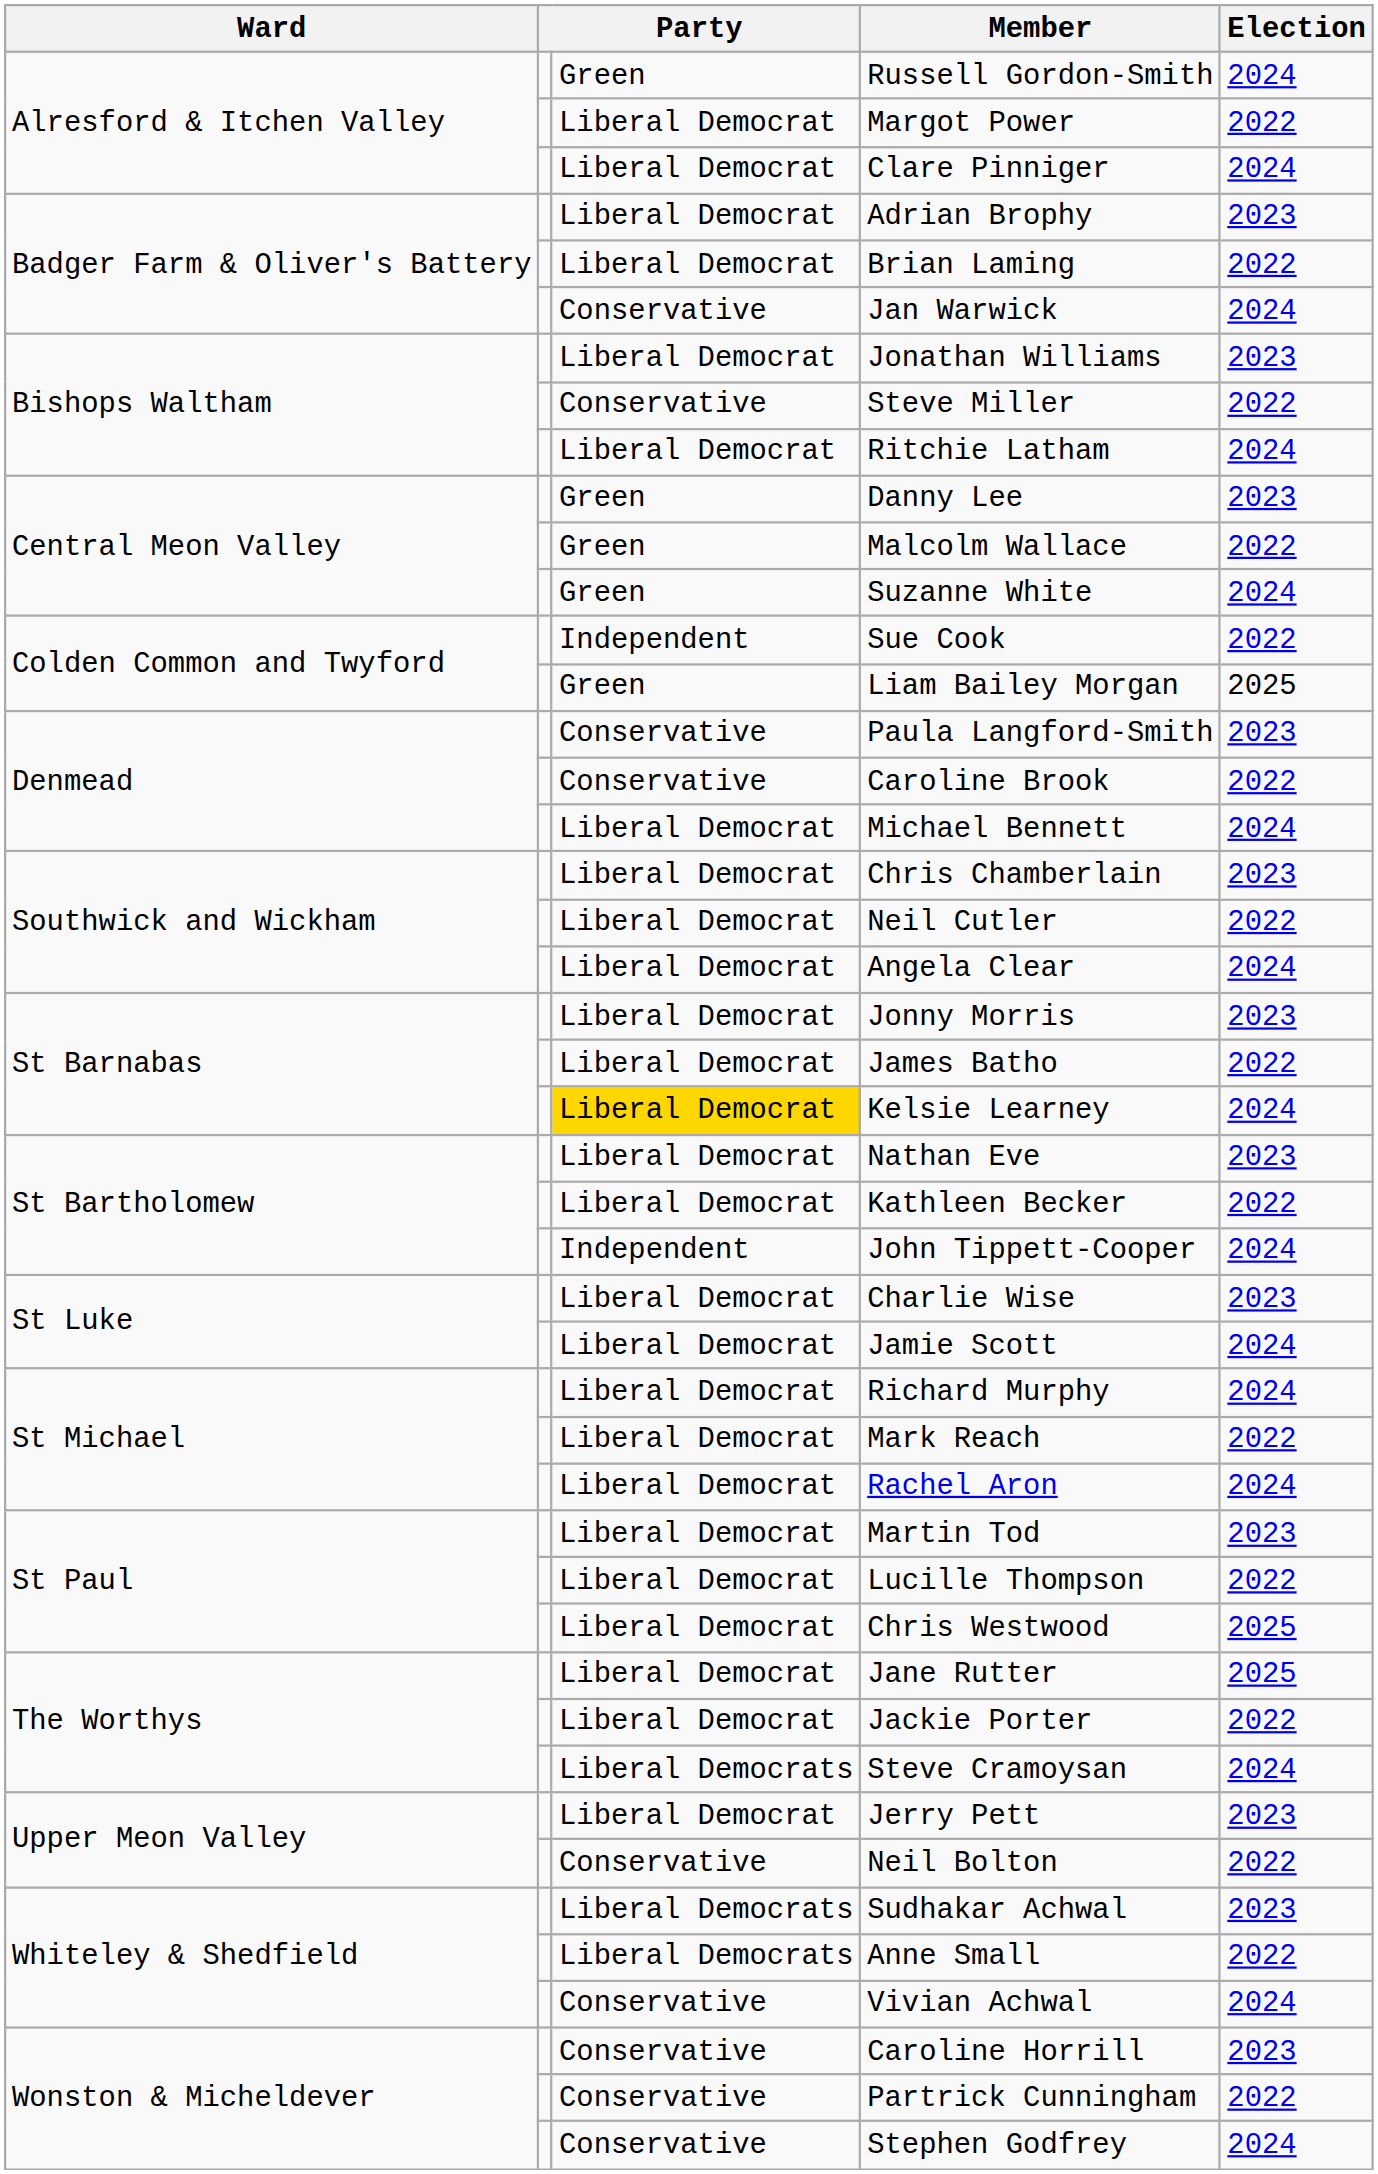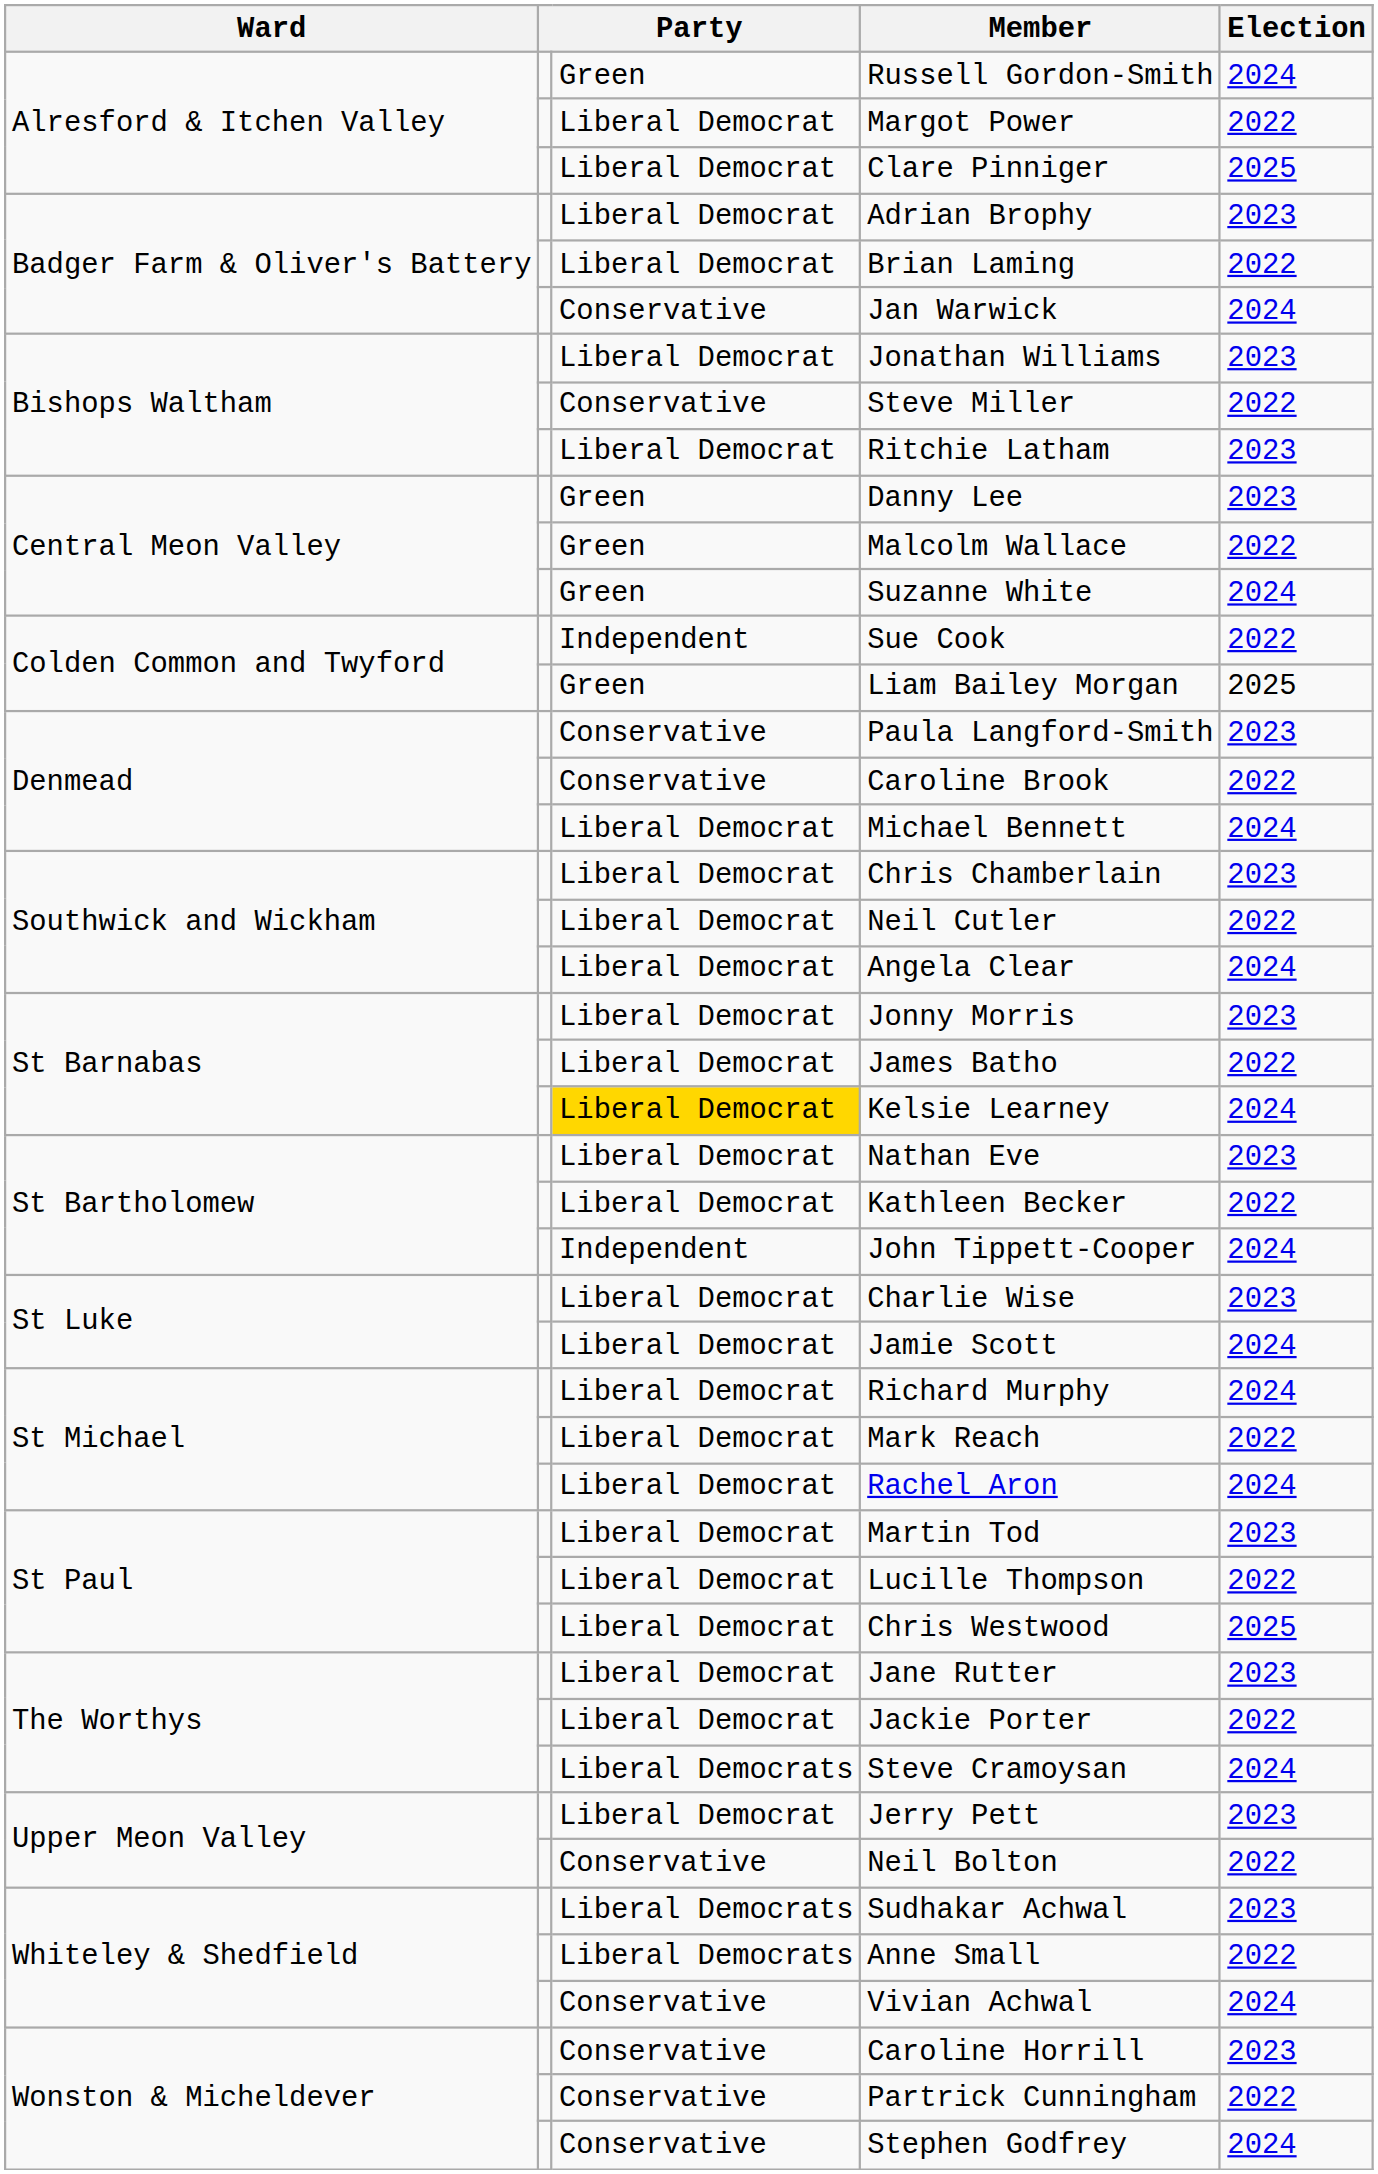(1262, 170) 2024 -> (1262, 170) 2025
(1262, 452) 2024 -> (1262, 452) 2023
(1262, 1675) 2025 -> (1262, 1675) 2023
